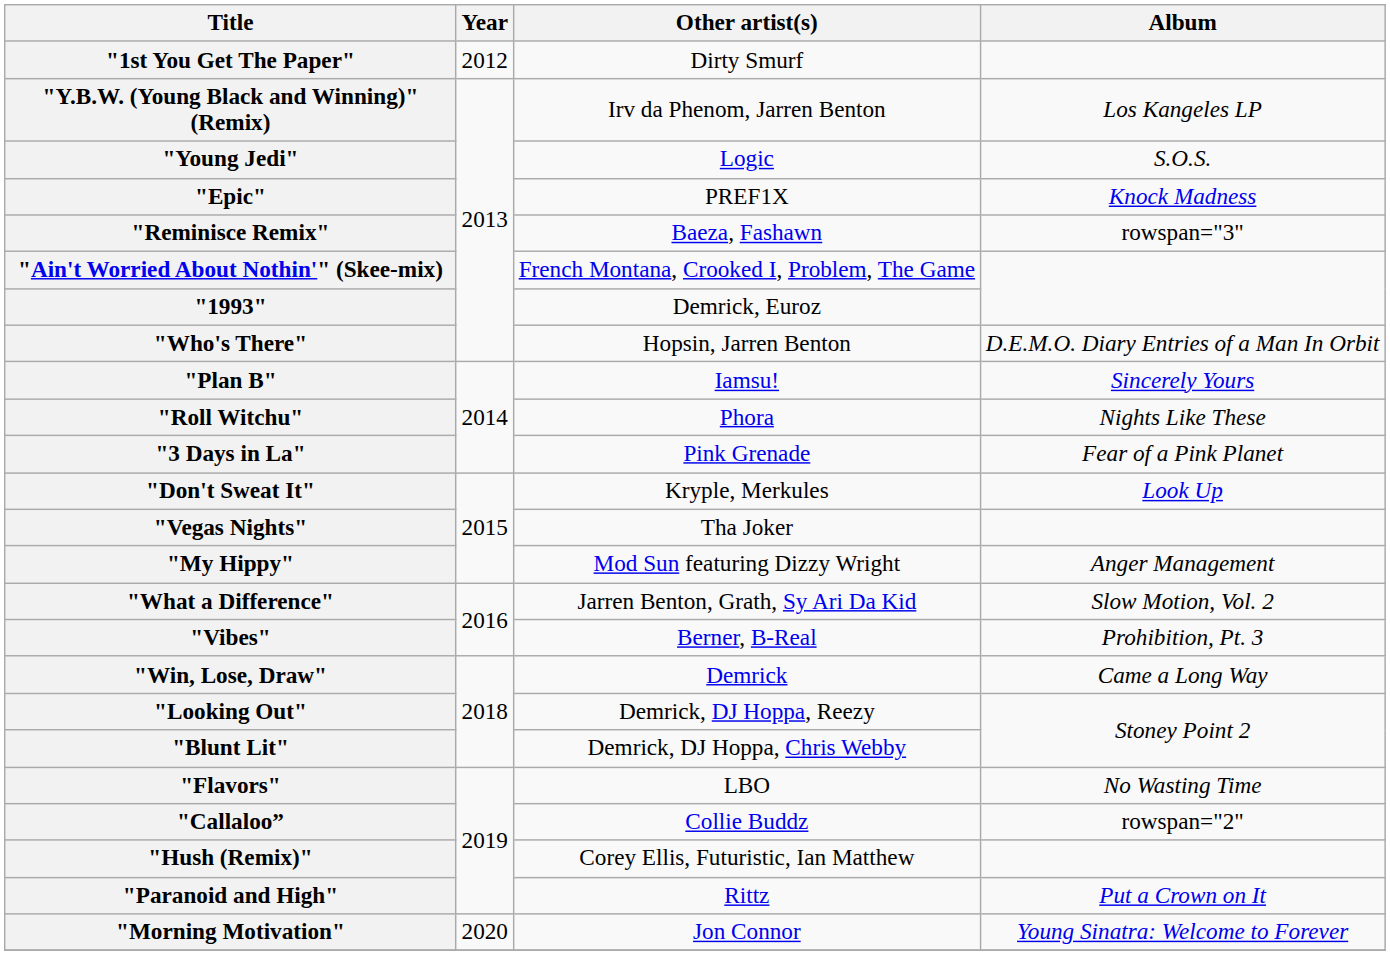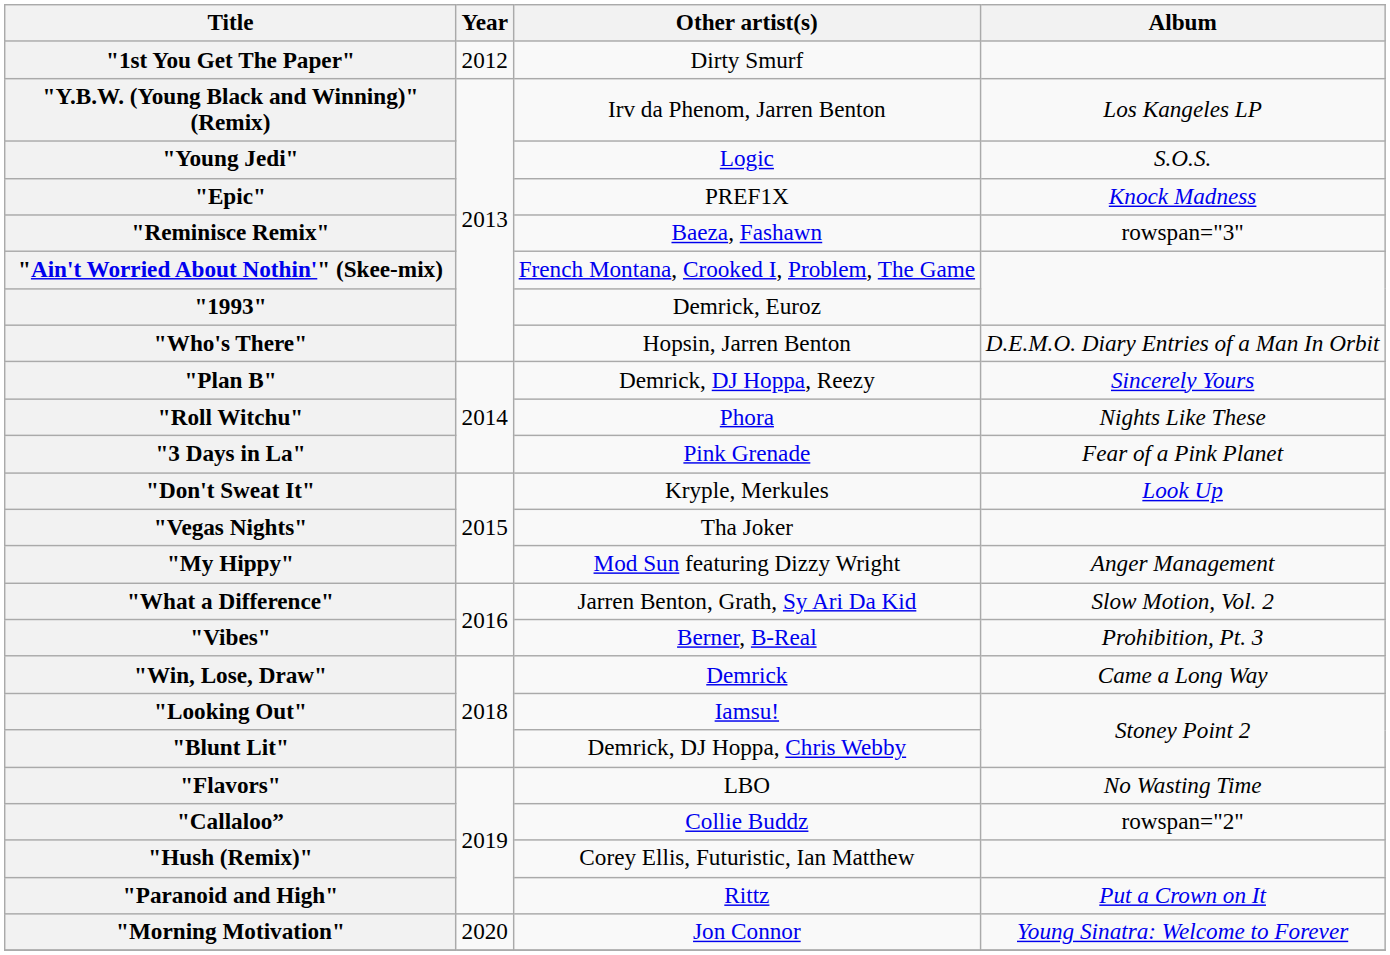(747, 380) Iamsu! -> (747, 380) Demrick, DJ Hoppa, Reezy
(747, 711) Demrick, DJ Hoppa, Reezy -> (747, 711) Iamsu!
